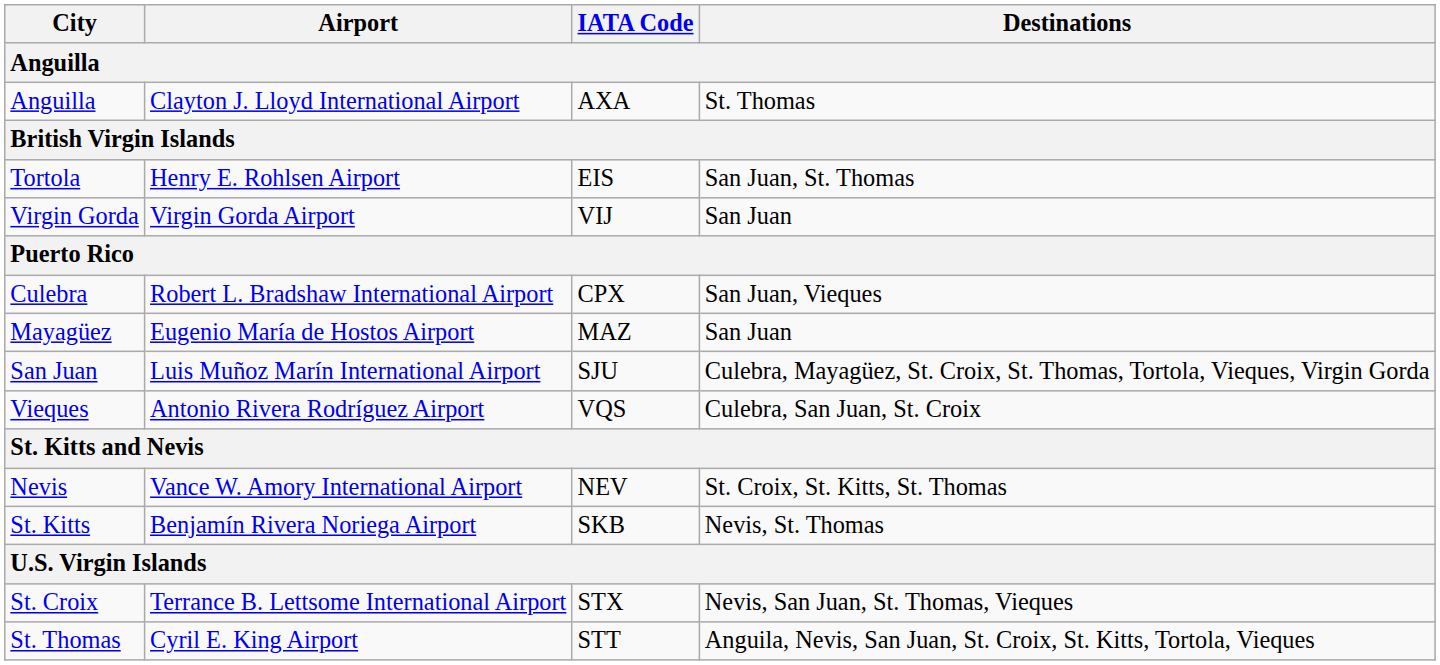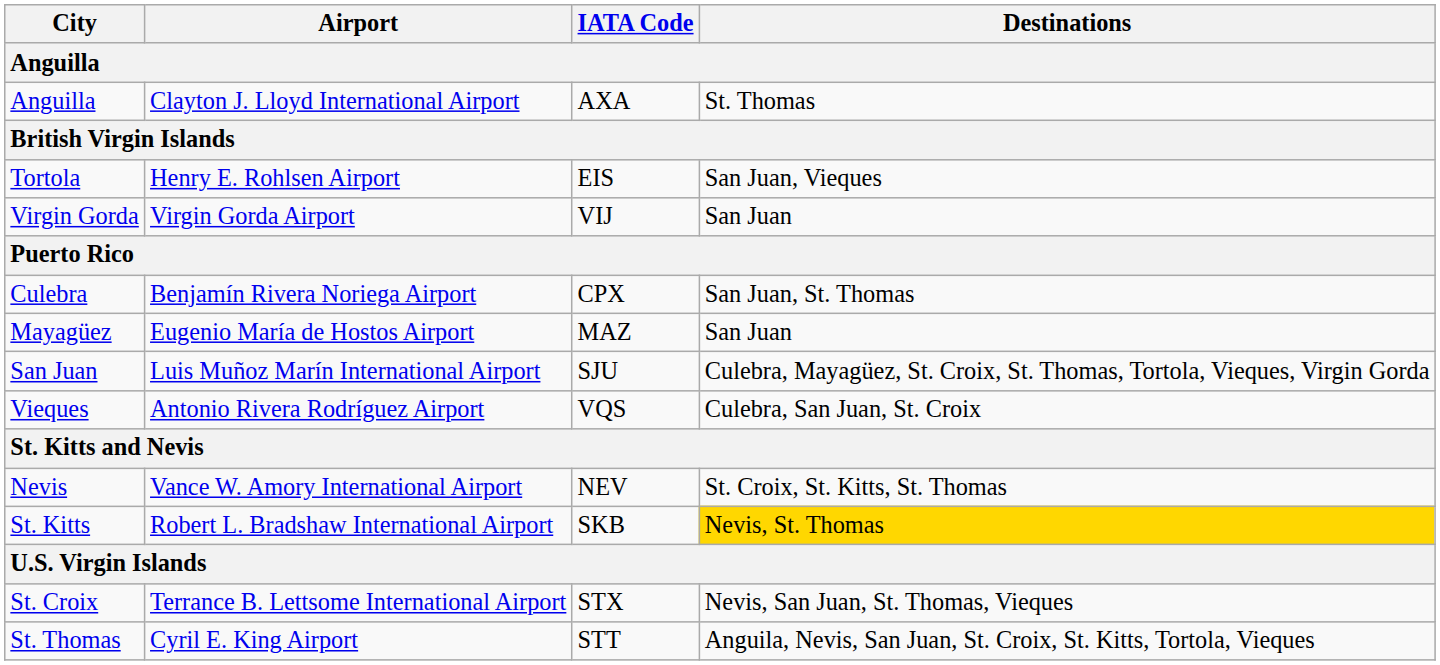(810, 178) San Juan, St. Thomas -> (793, 178) San Juan, Vieques
(352, 293) Robert L. Bradshaw International Airport -> (313, 293) Benjamín Rivera Noriega Airport
(793, 293) San Juan, Vieques -> (810, 293) San Juan, St. Thomas
(313, 525) Benjamín Rivera Noriega Airport -> (352, 525) Robert L. Bradshaw International Airport
(794, 525) no background -> (794, 525) gold background
